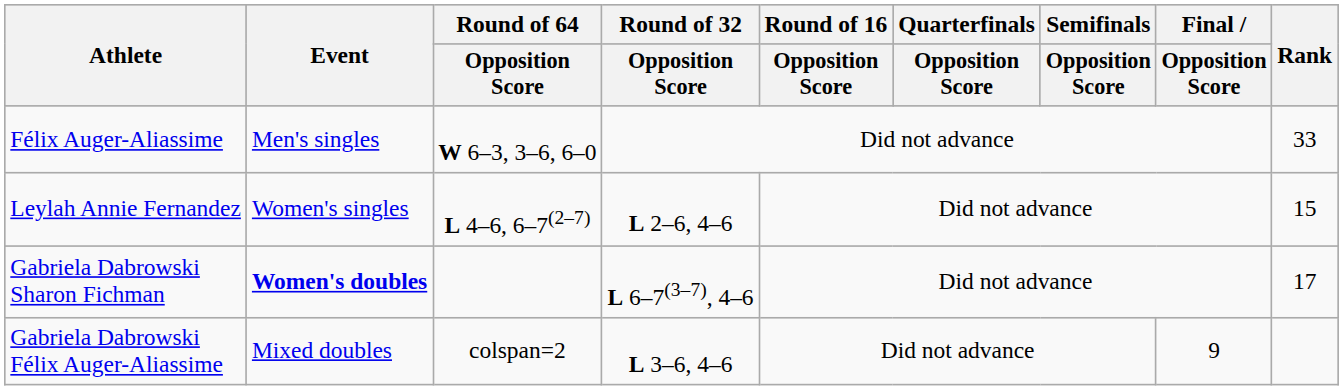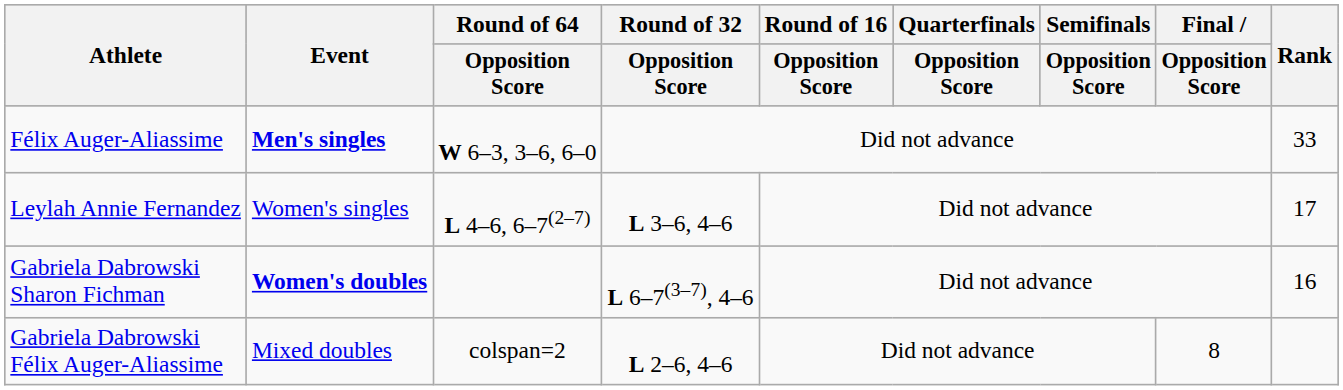(316, 139) normal -> (319, 139) bold
(681, 222) L 2–6, 4–6 -> (681, 222) L 3–6, 4–6
(1305, 209) 15 -> (1305, 209) 17
(1305, 281) 17 -> (1305, 281) 16
(681, 365) L 3–6, 4–6 -> (681, 365) L 2–6, 4–6
(1214, 351) 9 -> (1214, 351) 8
